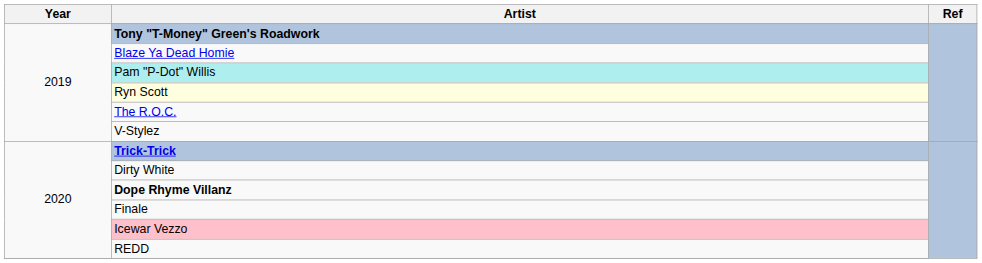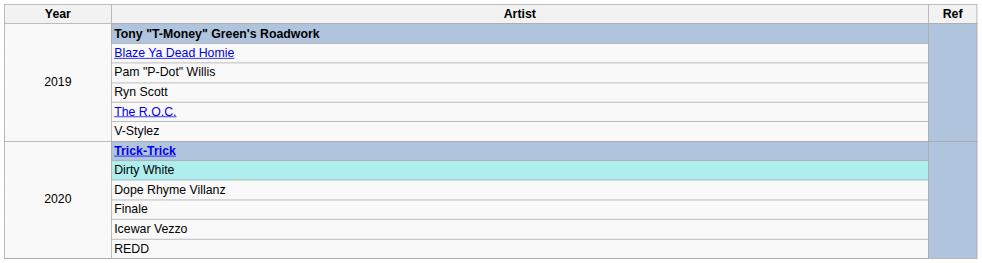(165, 72) paleturquoise background -> (165, 72) no background
(141, 92) lightyellow background -> (141, 92) no background
(144, 170) no background -> (144, 170) paleturquoise background
(173, 190) bold -> (170, 190) normal
(151, 229) pink background -> (151, 229) no background
